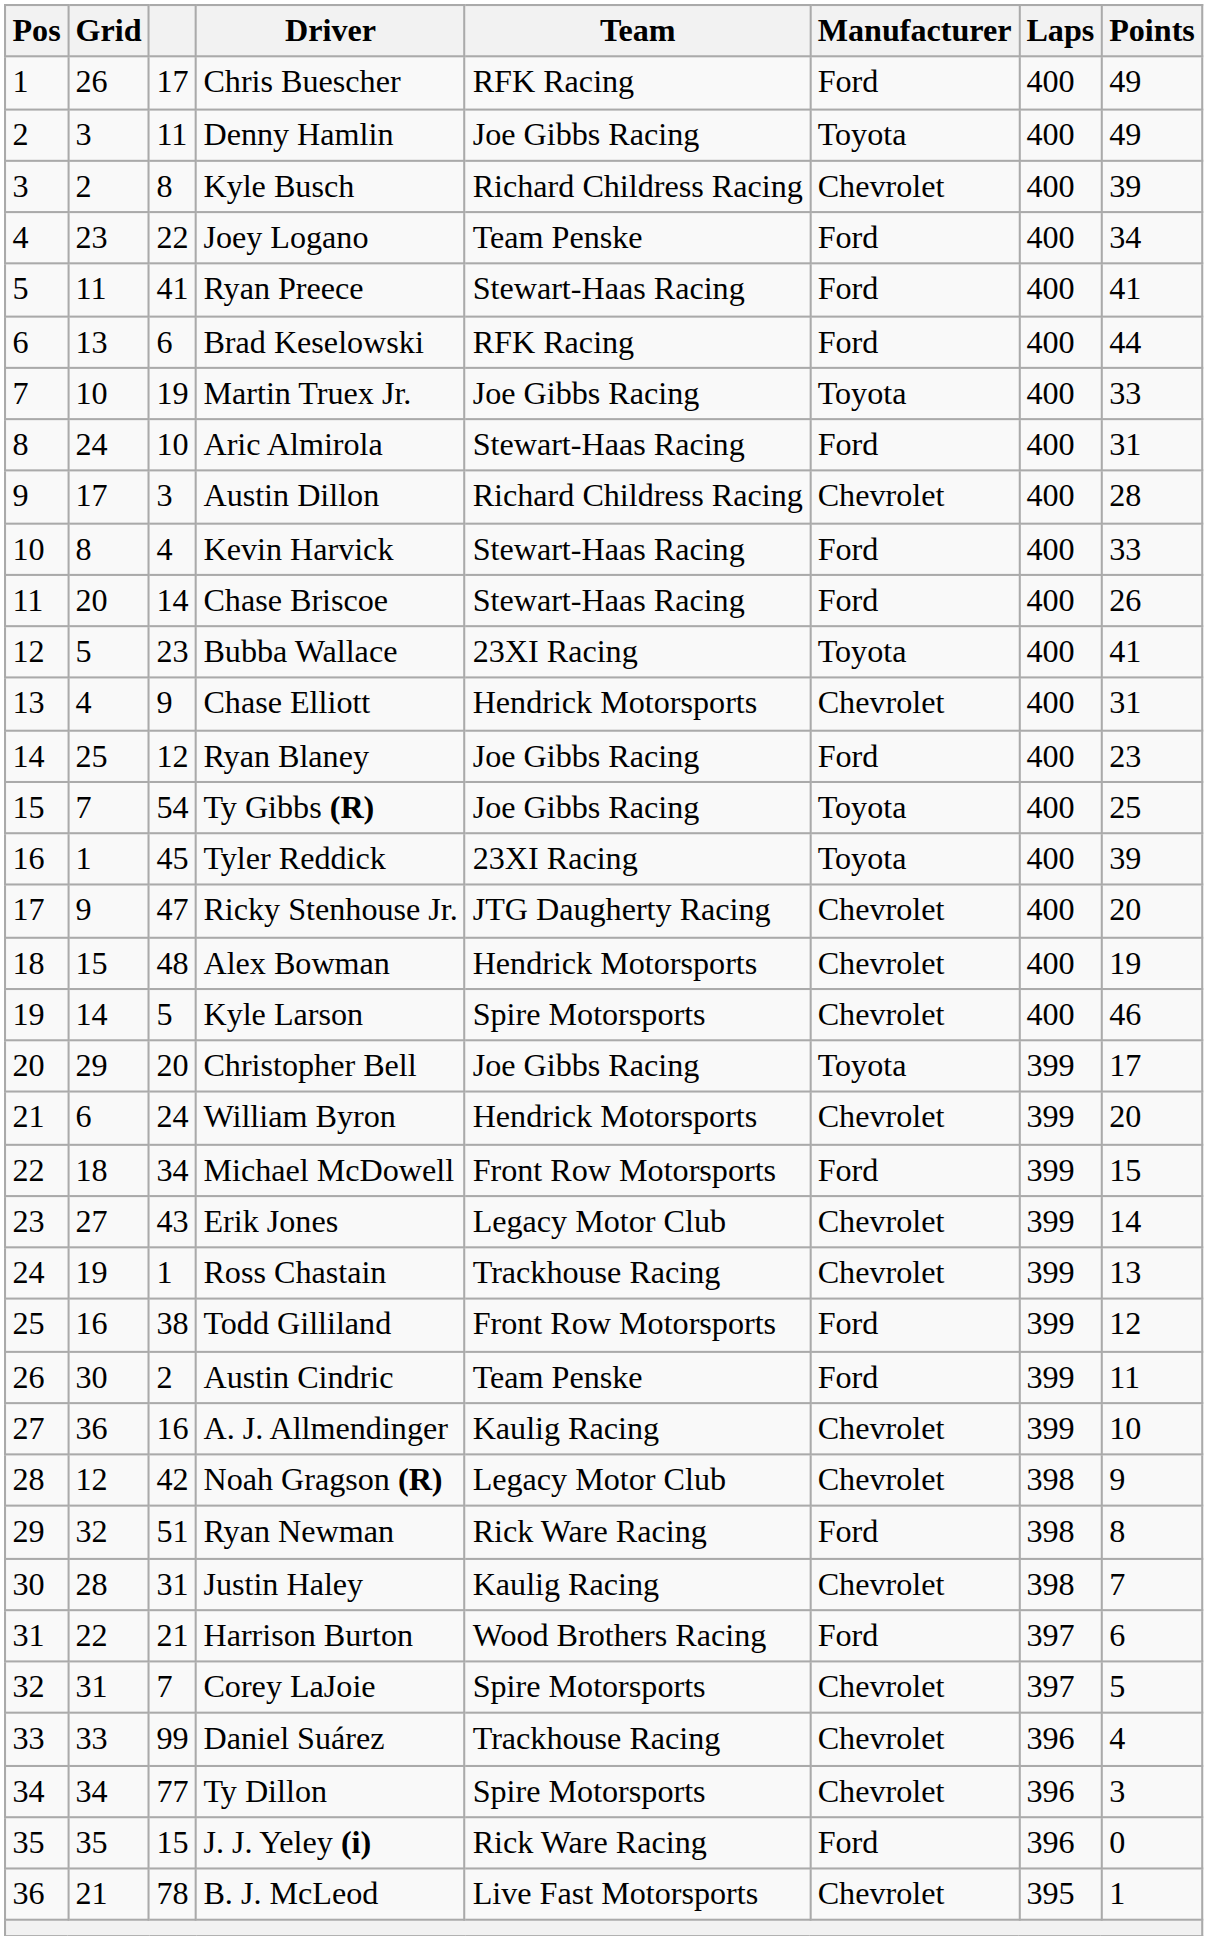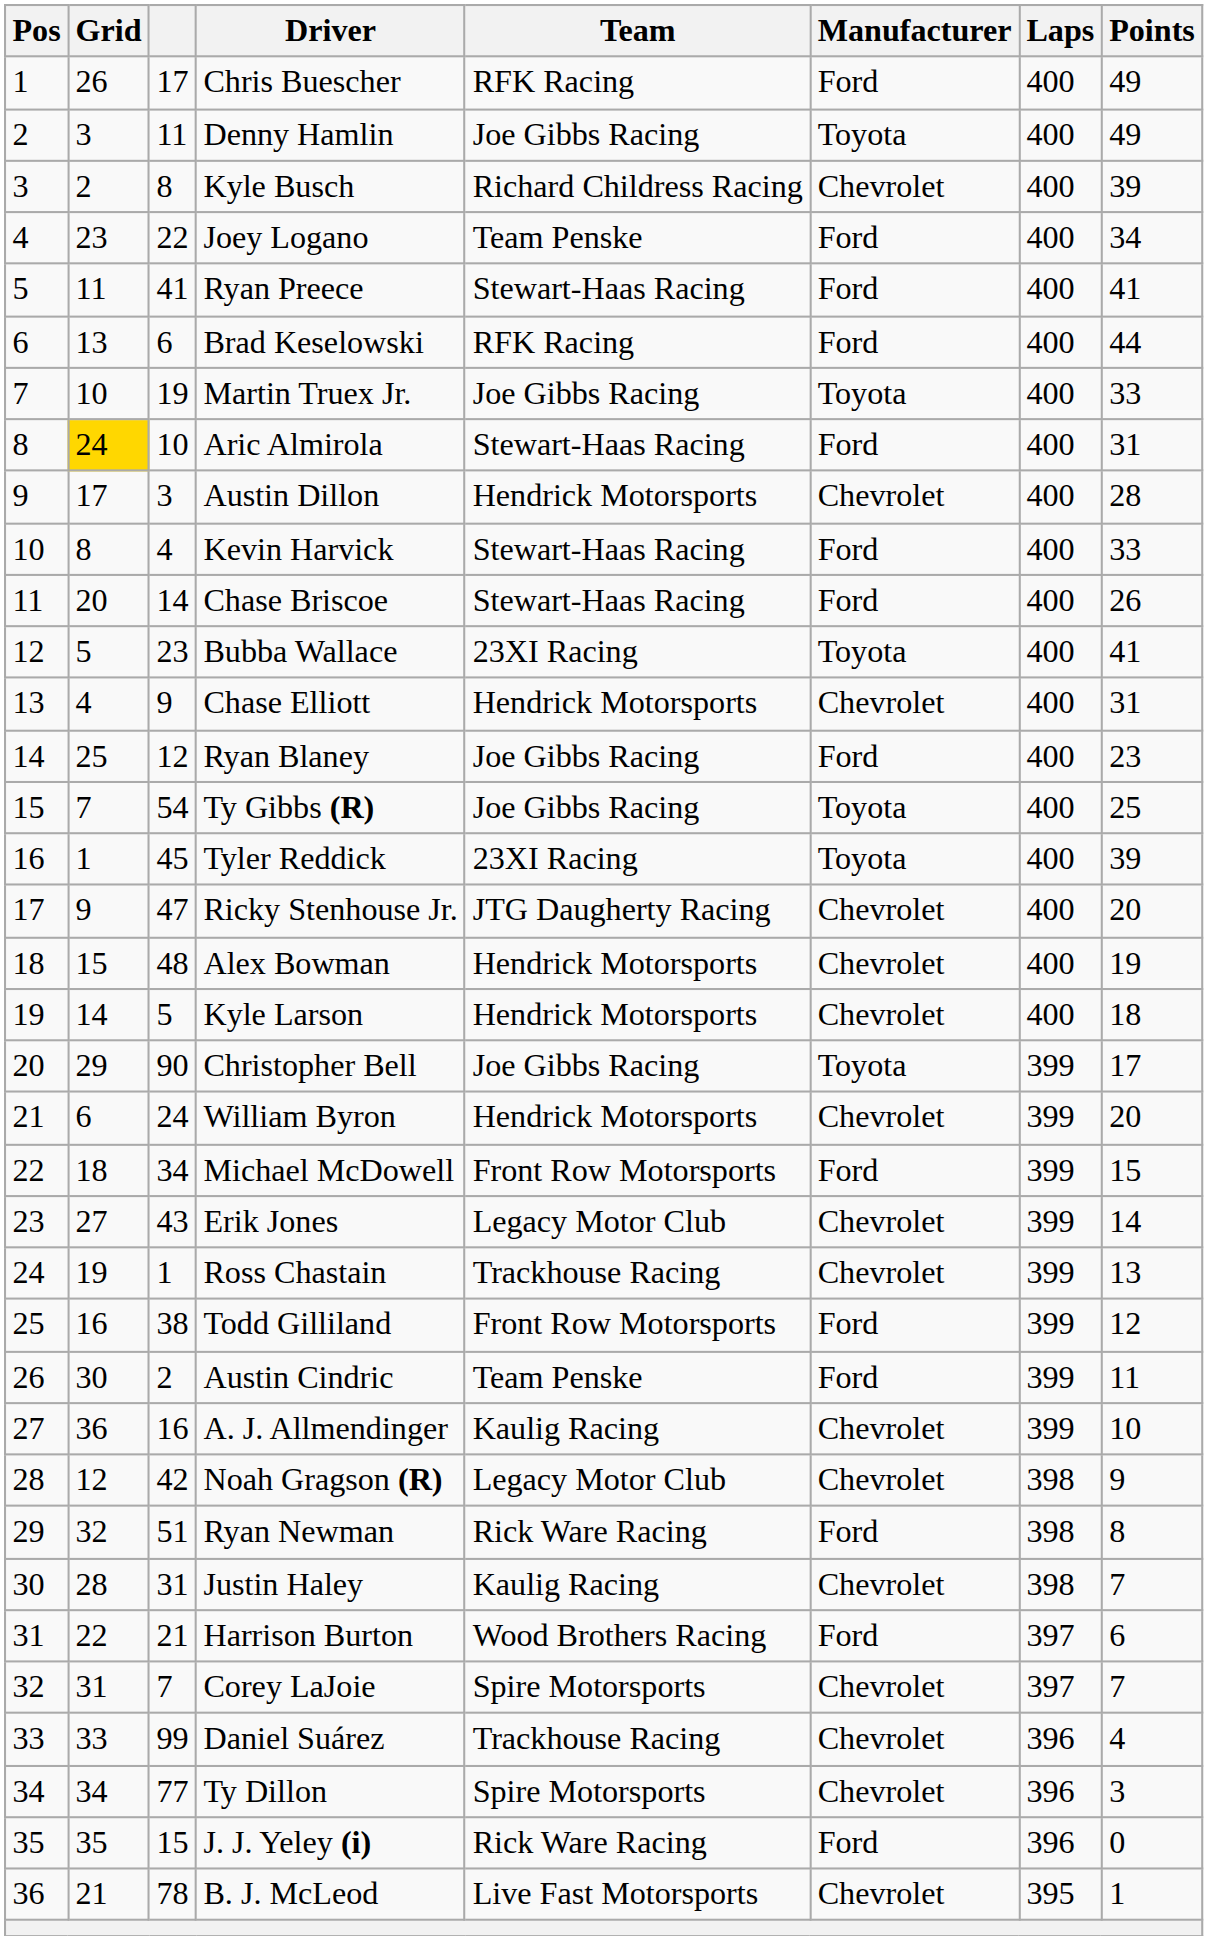(92, 444) no background -> (92, 444) gold background
(638, 495) Richard Childress Racing -> (615, 495) Hendrick Motorsports
(589, 1013) Spire Motorsports -> (615, 1013) Hendrick Motorsports
(1125, 1013) 46 -> (1125, 1013) 18
(173, 1065) 20 -> (173, 1065) 90
(1117, 1686) 5 -> (1117, 1686) 7
